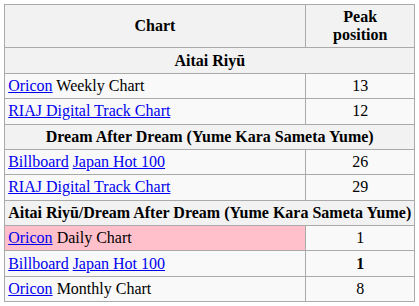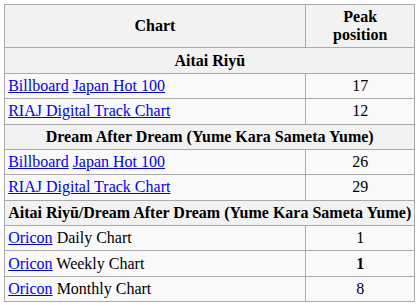(76, 85) Oricon Weekly Chart -> (87, 85) Billboard Japan Hot 100
(360, 85) 13 -> (360, 85) 17
(70, 238) pink background -> (70, 238) no background
(87, 263) Billboard Japan Hot 100 -> (76, 263) Oricon Weekly Chart
